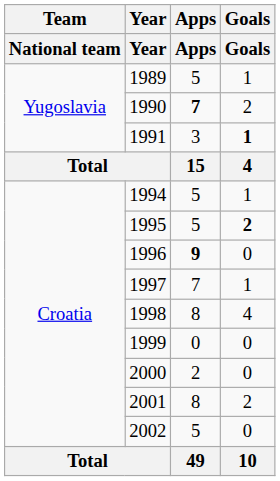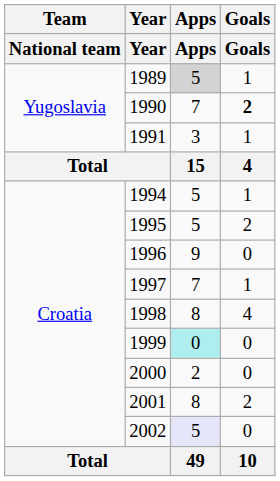(196, 78) no background -> (196, 78) lightgrey background
(196, 107) bold -> (196, 107) normal
(247, 107) normal -> (247, 107) bold
(247, 136) bold -> (247, 136) normal
(247, 225) bold -> (247, 225) normal
(196, 254) bold -> (196, 254) normal
(196, 343) no background -> (196, 343) paleturquoise background
(196, 431) no background -> (196, 431) lavender background
